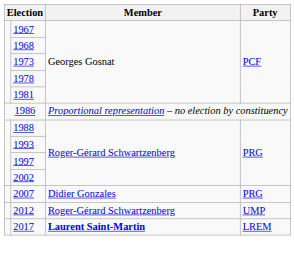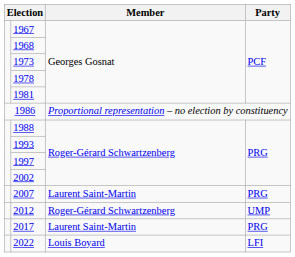(82, 194) Didier Gonzales -> (92, 194) Laurent Saint-Martin
(96, 227) bold -> (92, 227) normal
(257, 227) LREM -> (258, 227) PRG
+ row: (24, 243)
